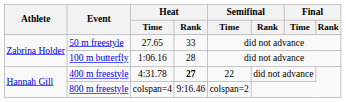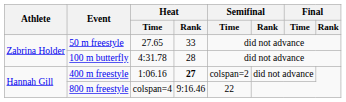(152, 58) 1:06.16 -> (152, 58) 4:31.78
(152, 74) 4:31.78 -> (152, 74) 1:06.16
(229, 74) 22 -> (229, 74) colspan=2
(229, 90) colspan=2 -> (229, 90) 22
